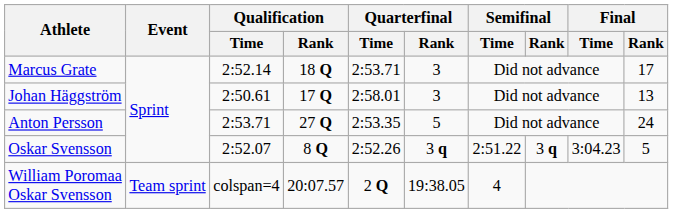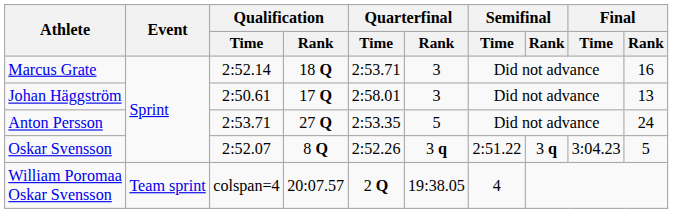(646, 69) 17 -> (646, 69) 16
